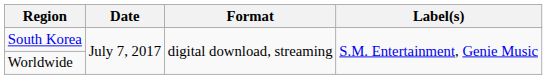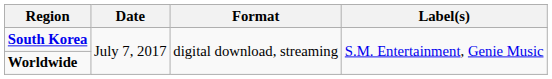(45, 39) normal -> (48, 39) bold
(40, 62) normal -> (43, 62) bold
